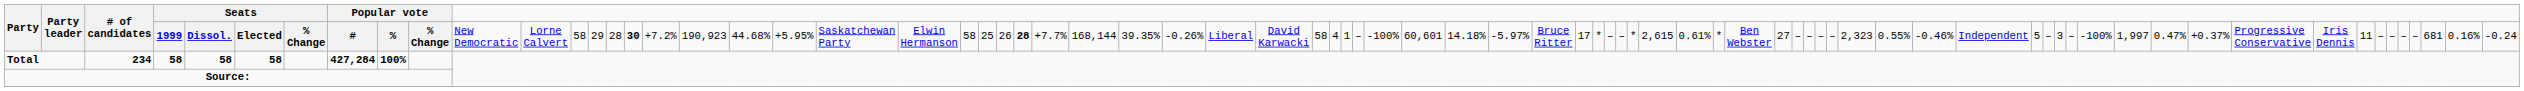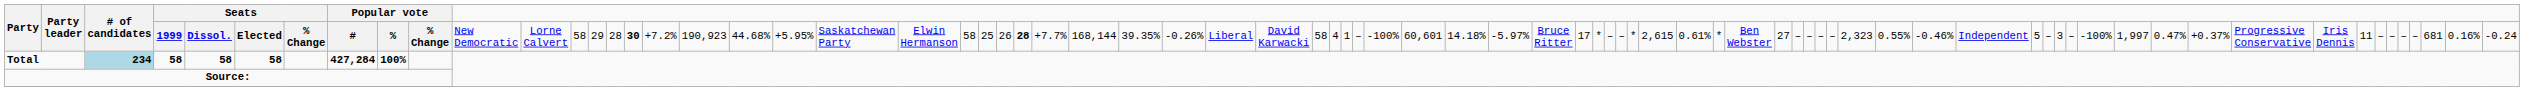(142, 60) no background -> (142, 60) lightblue background
